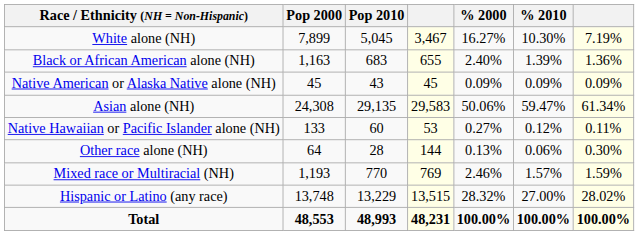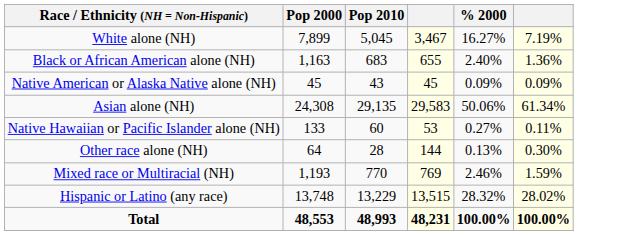- column: (543, 15)
